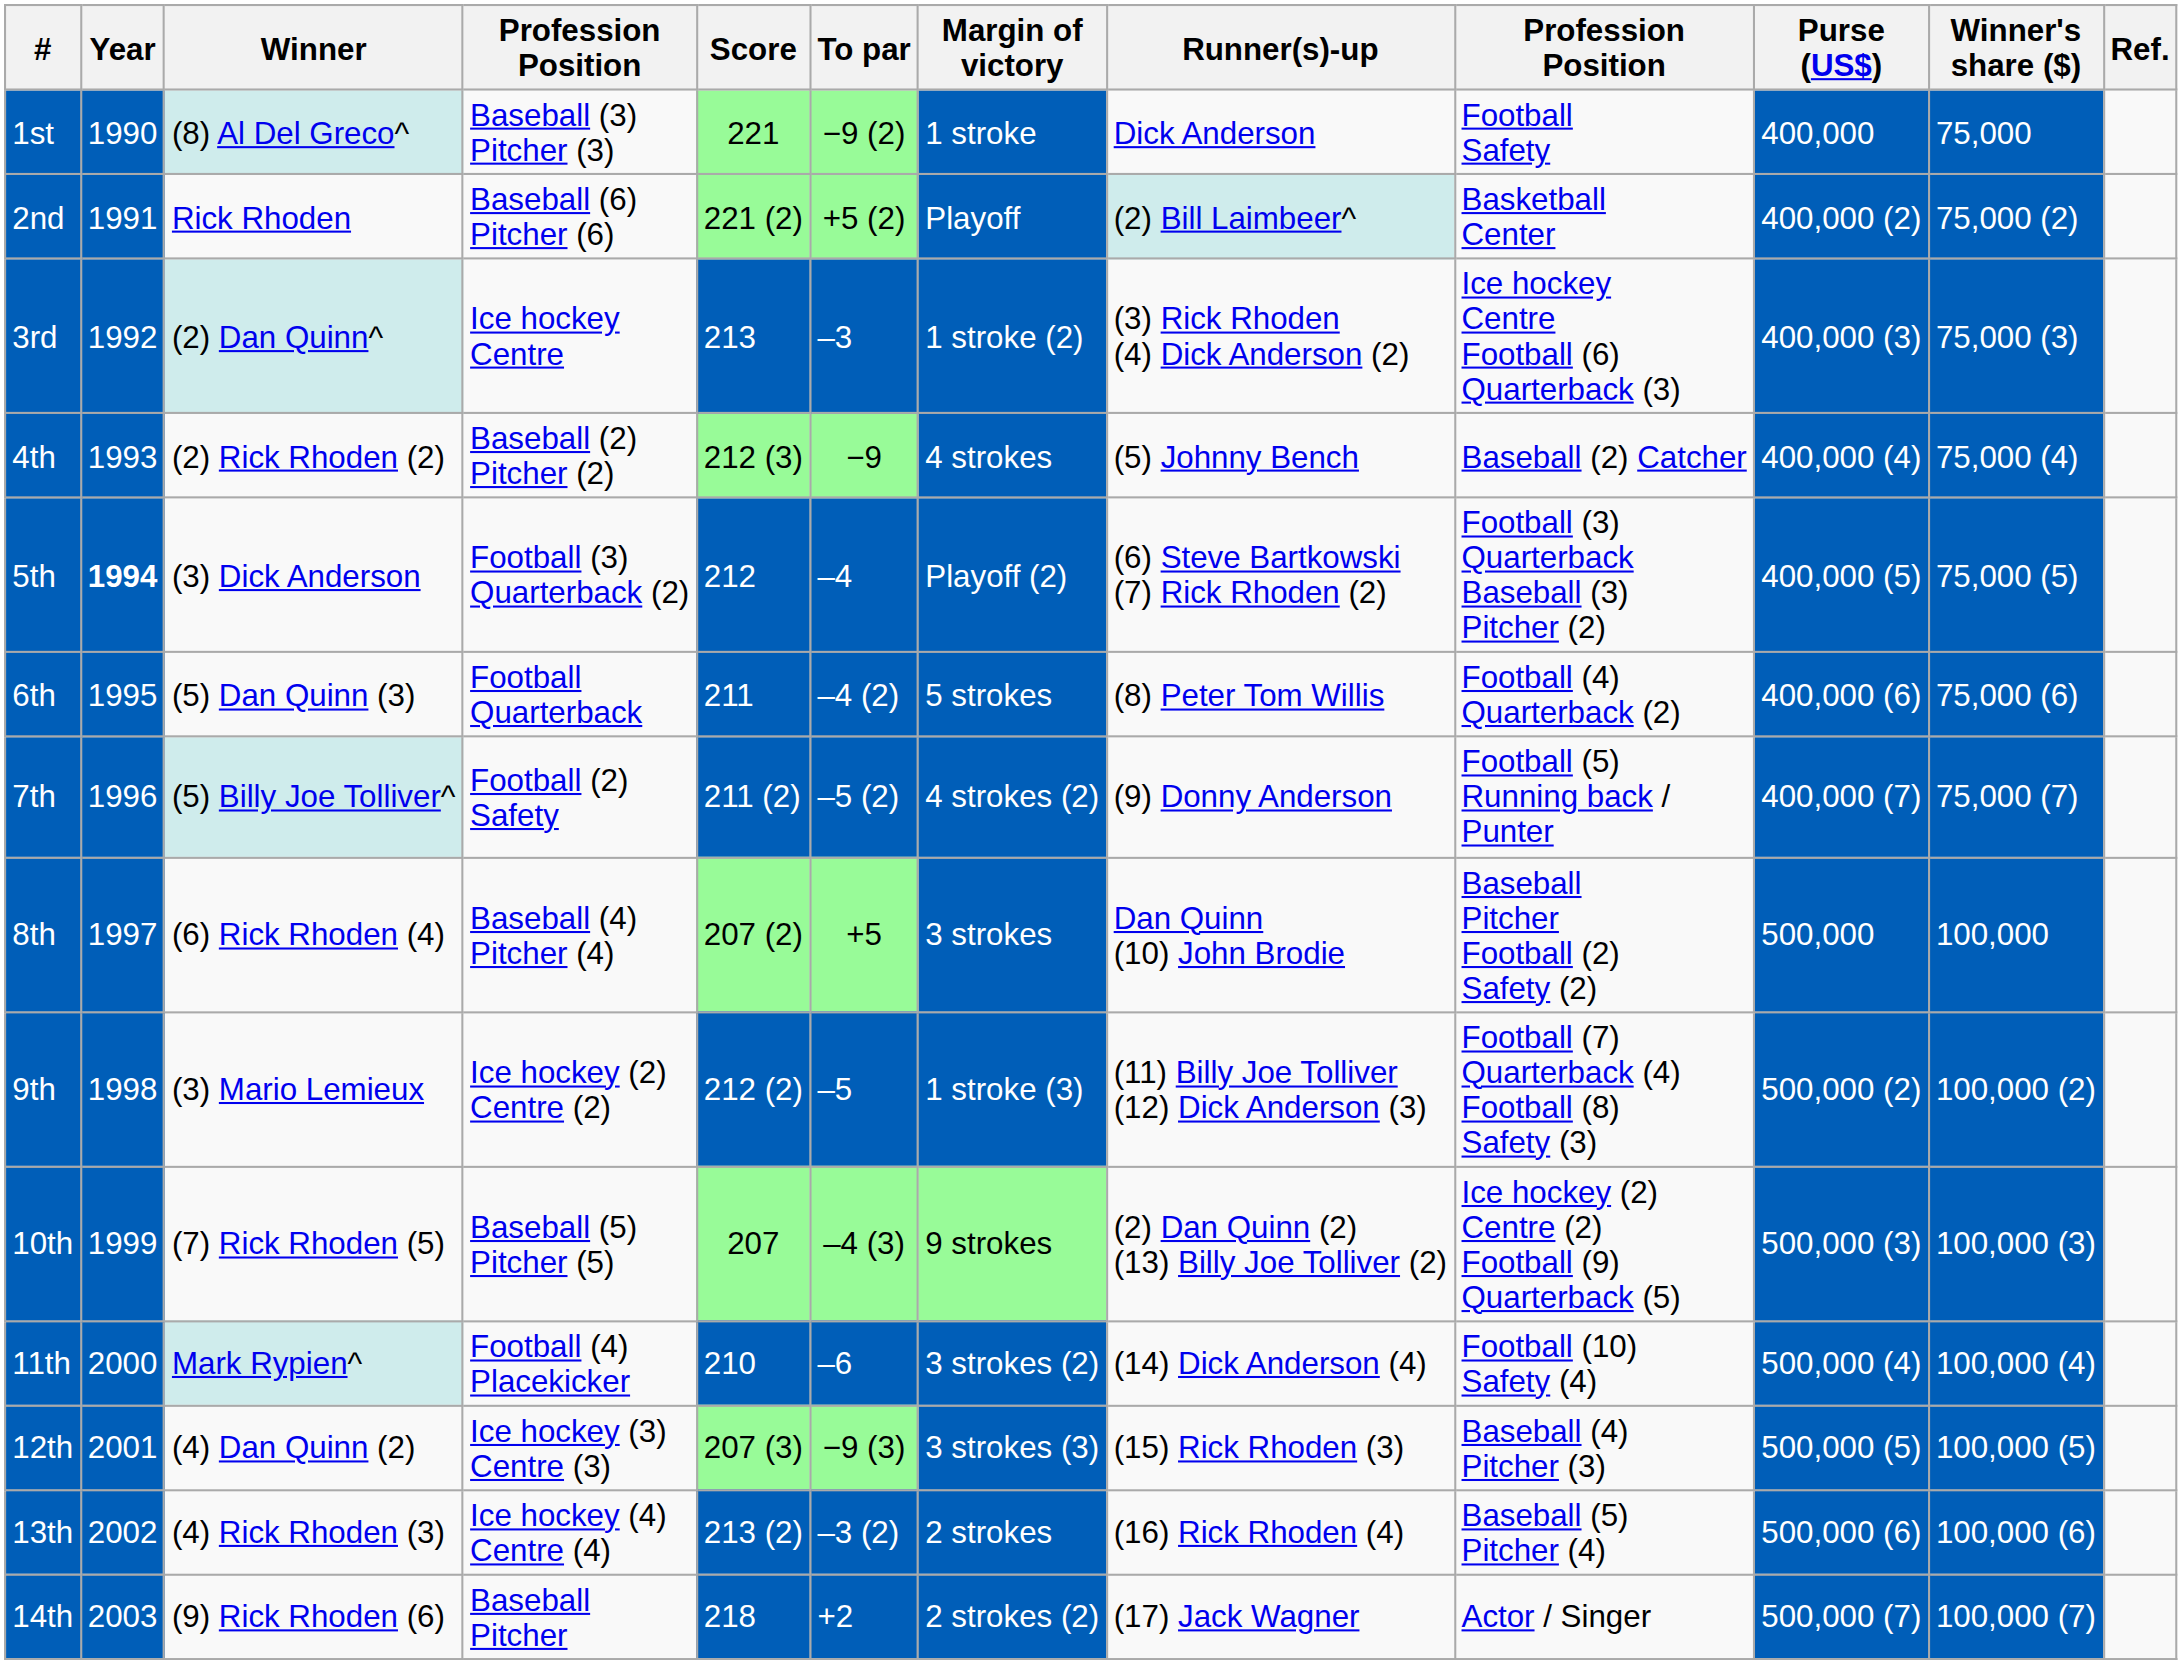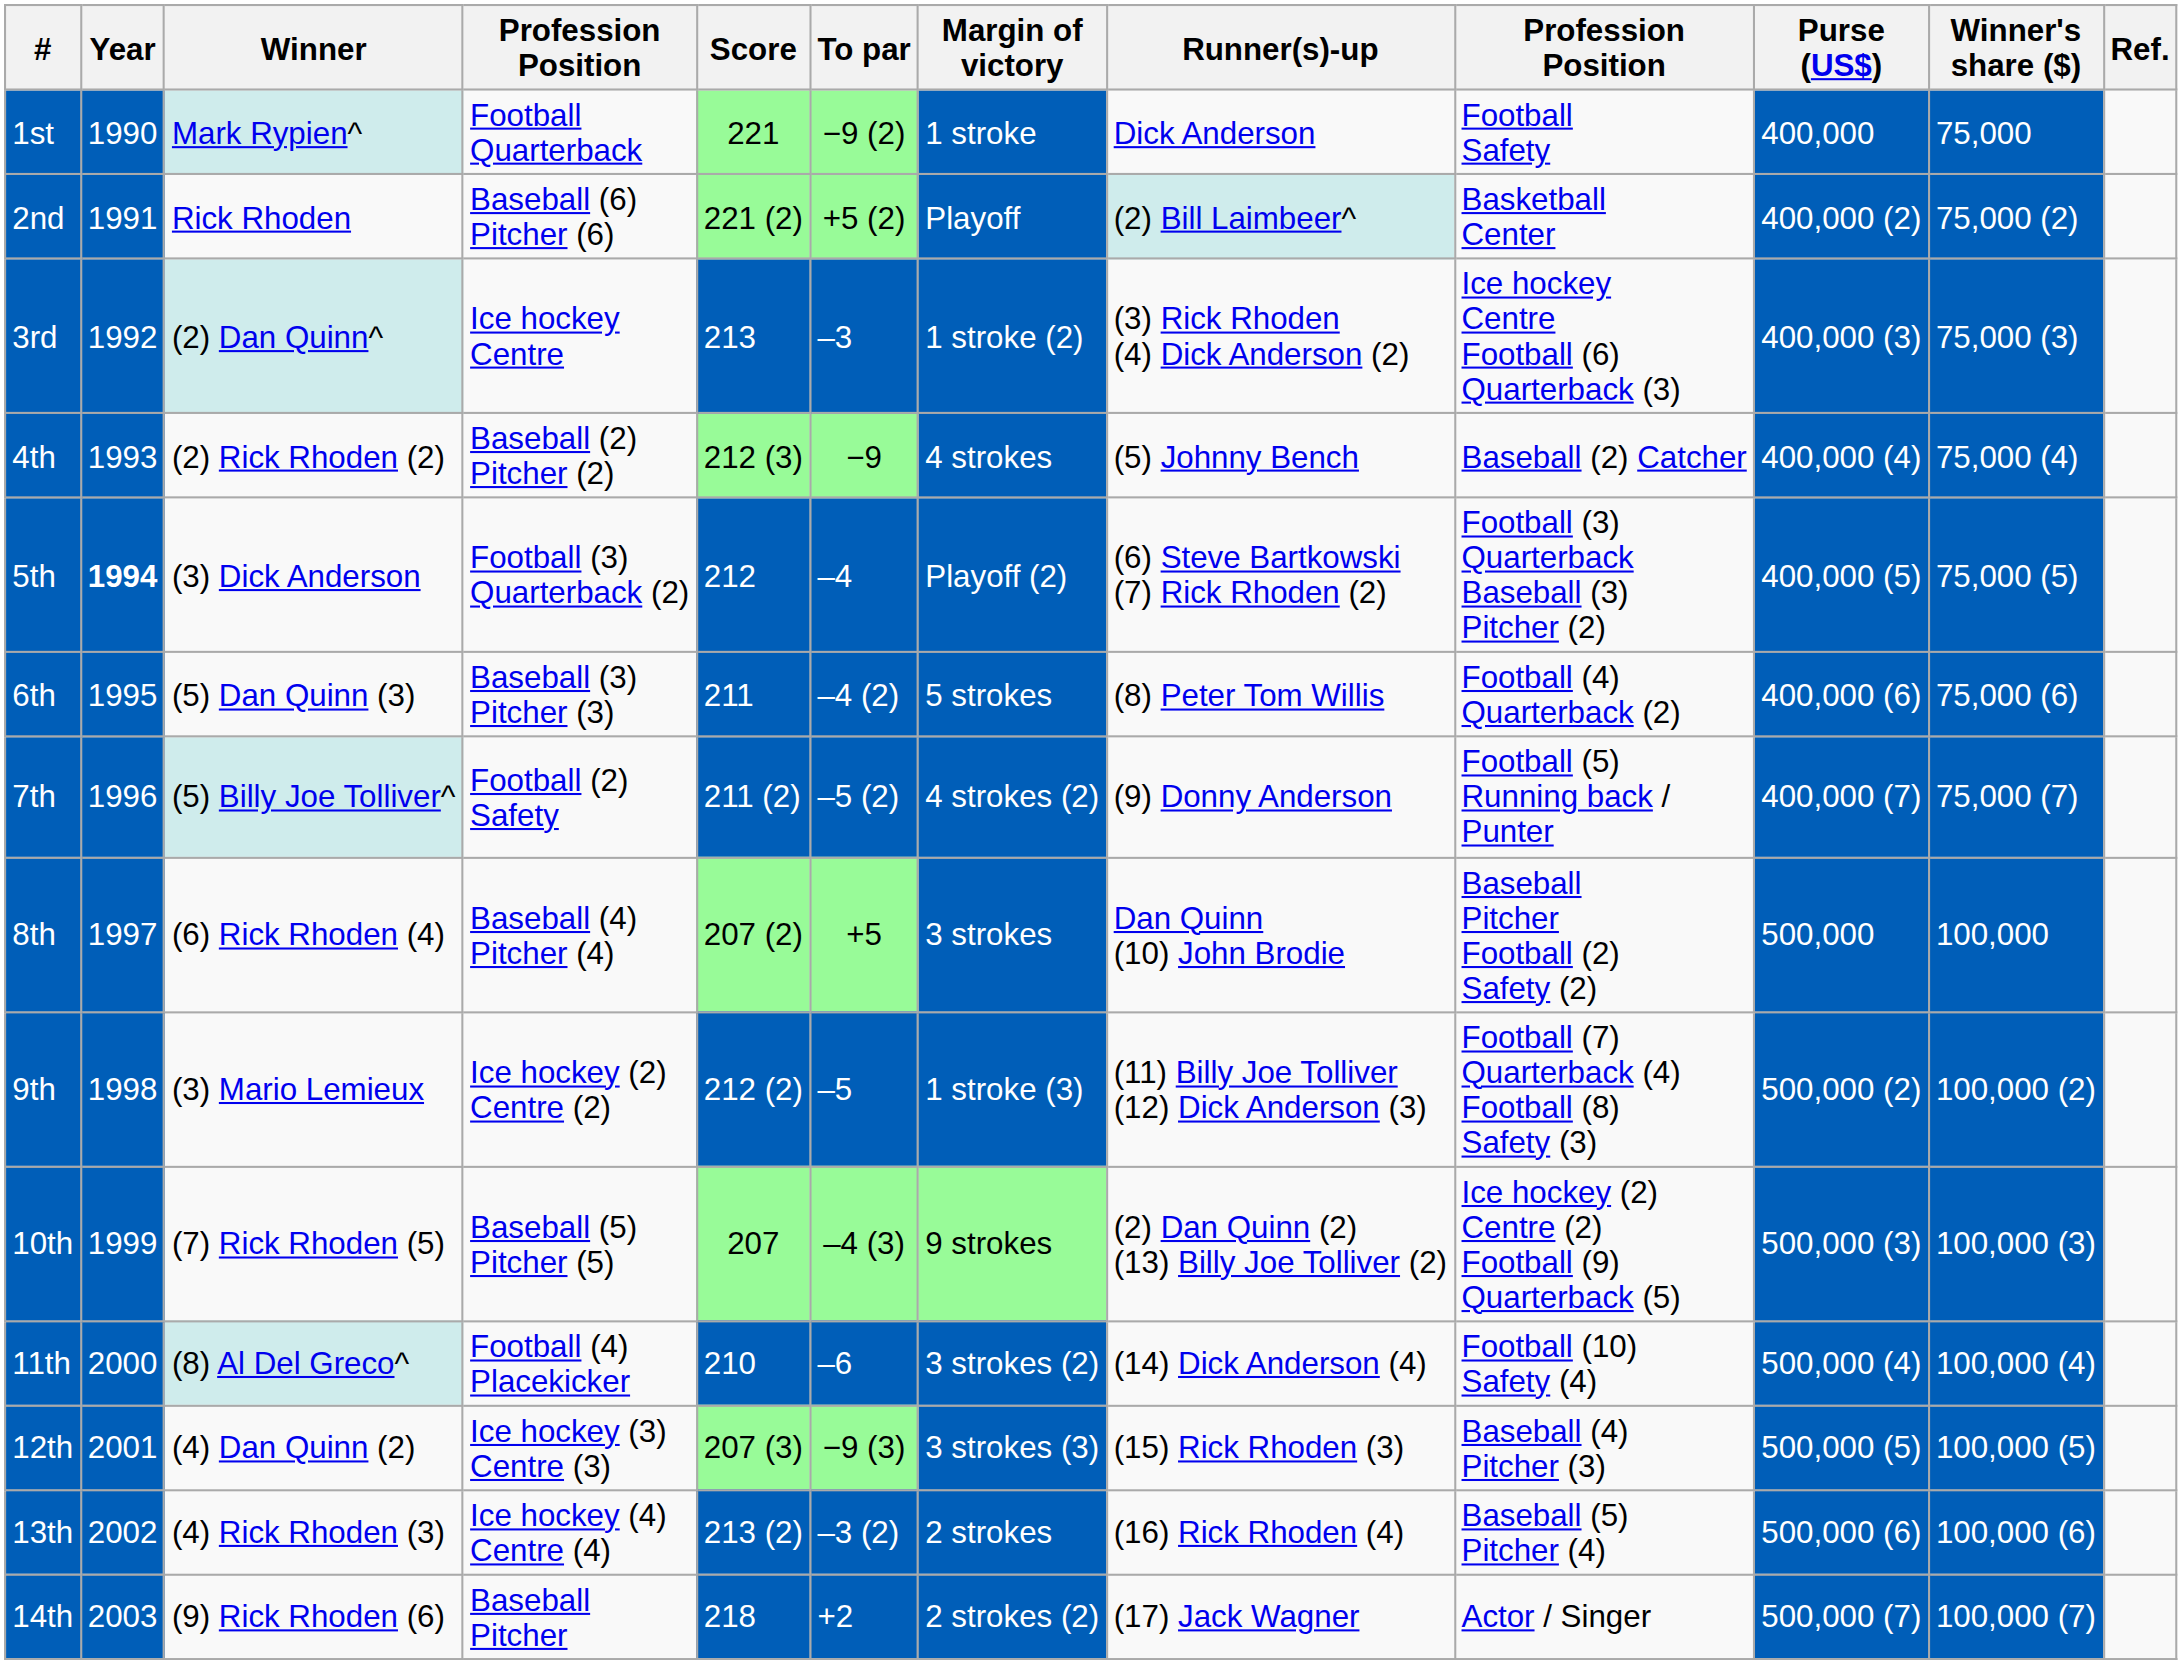(291, 132) (8) Al Del Greco^ -> (267, 132) Mark Rypien^
(554, 132) Baseball (3) Pitcher (3) -> (556, 132) Football Quarterback
(556, 695) Football Quarterback -> (554, 695) Baseball (3) Pitcher (3)
(267, 1363) Mark Rypien^ -> (291, 1363) (8) Al Del Greco^
